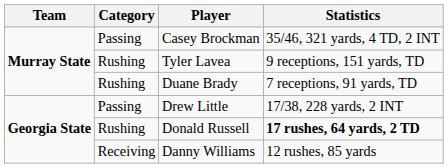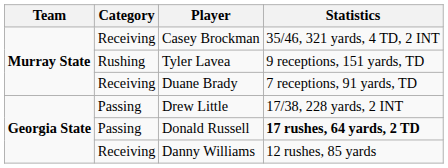(119, 38) Passing -> (127, 38) Receiving
(121, 83) Rushing -> (127, 83) Receiving
(121, 128) Rushing -> (119, 128) Passing
